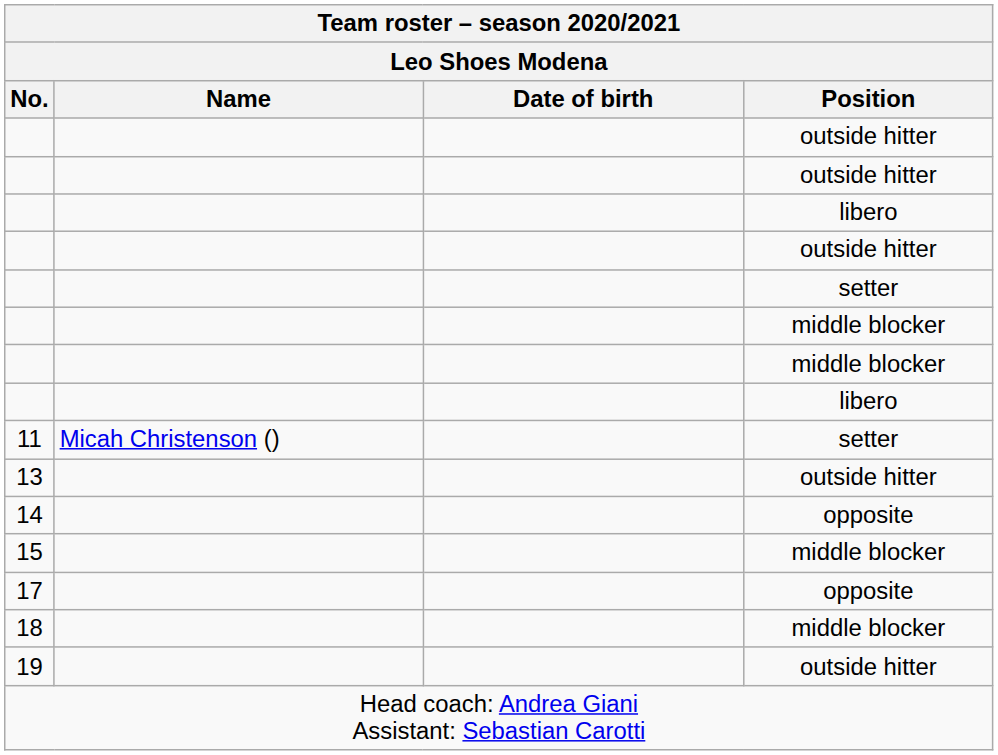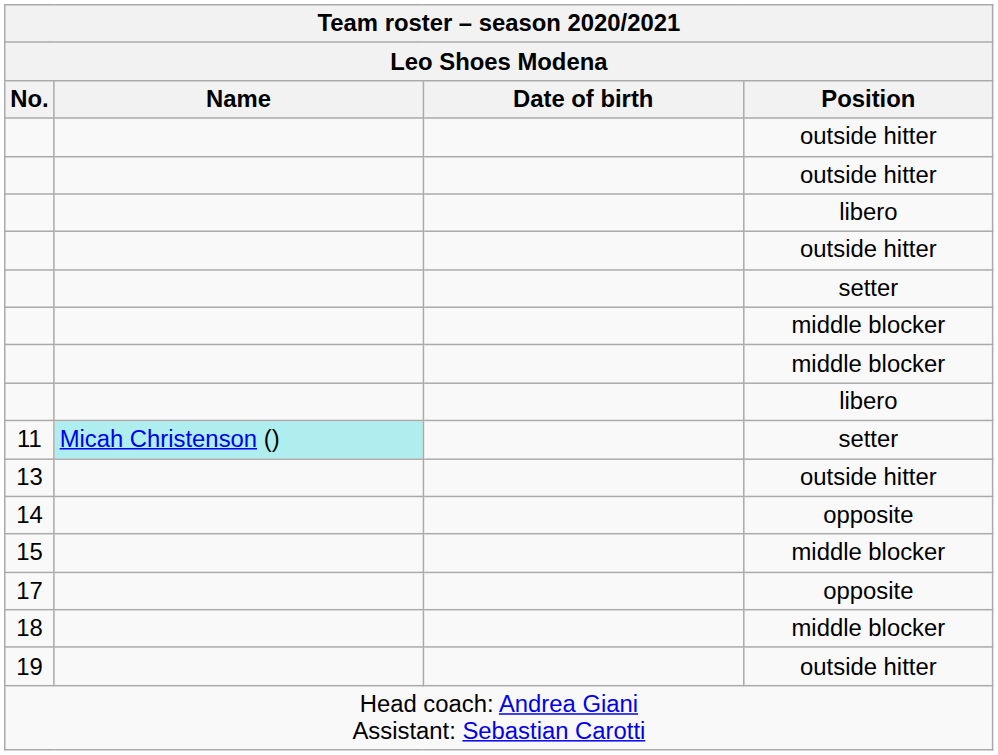(170, 439) no background -> (170, 439) paleturquoise background
